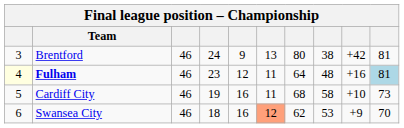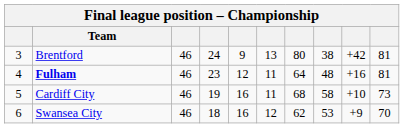(19, 75) lightyellow background -> (19, 75) no background
(384, 75) lightblue background -> (384, 75) no background
(271, 113) lightsalmon background -> (271, 113) no background
